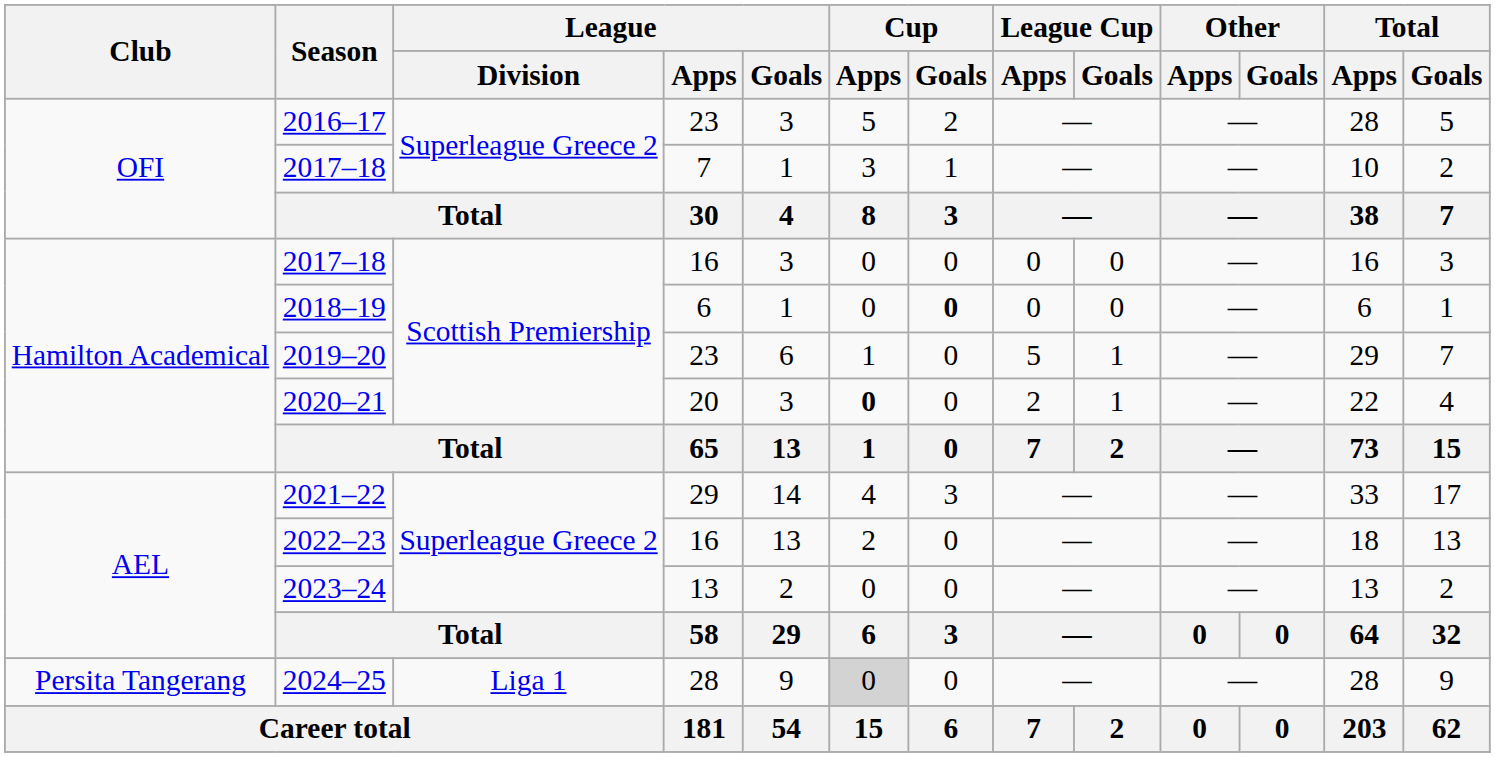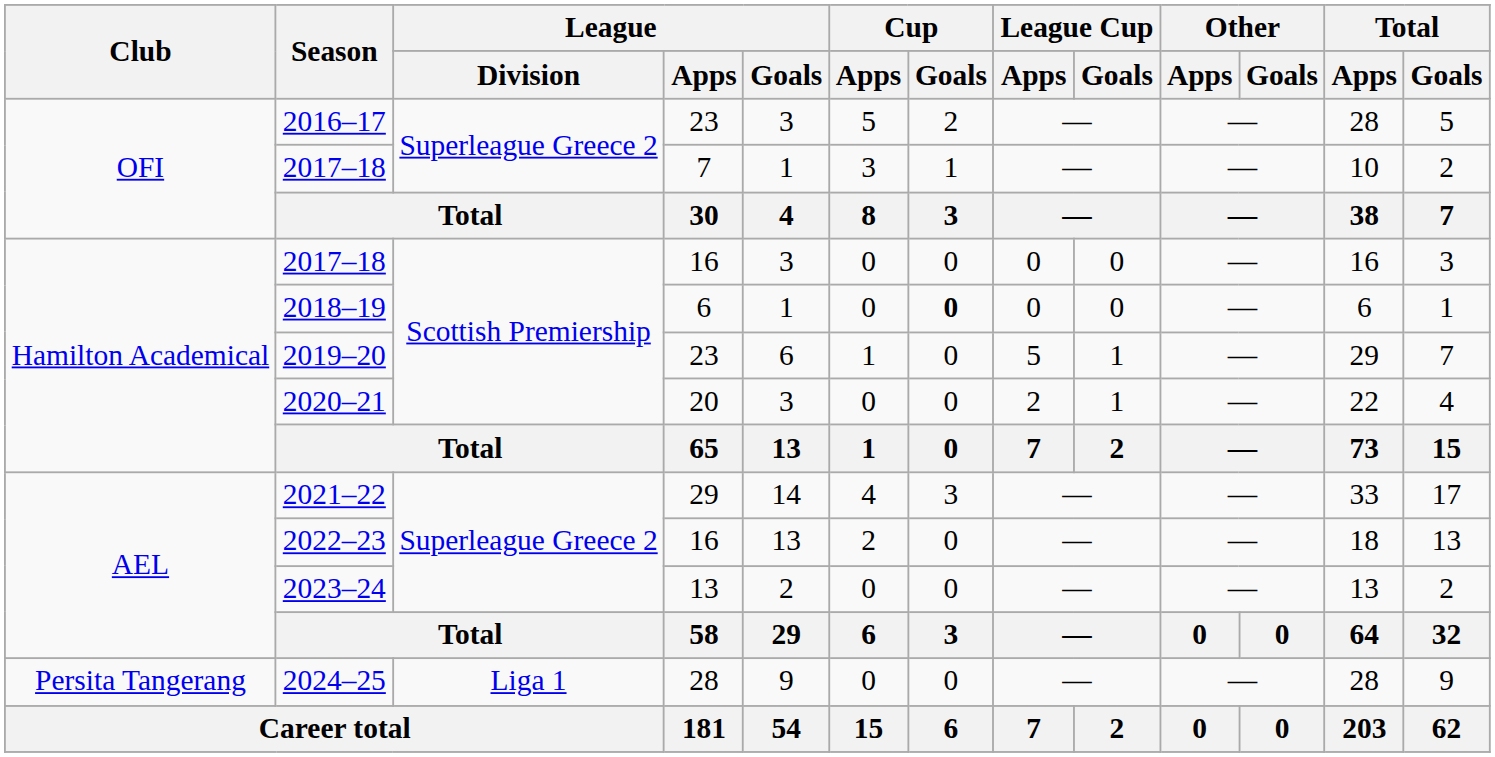(869, 401) bold -> (869, 401) normal
(869, 681) lightgrey background -> (869, 681) no background
